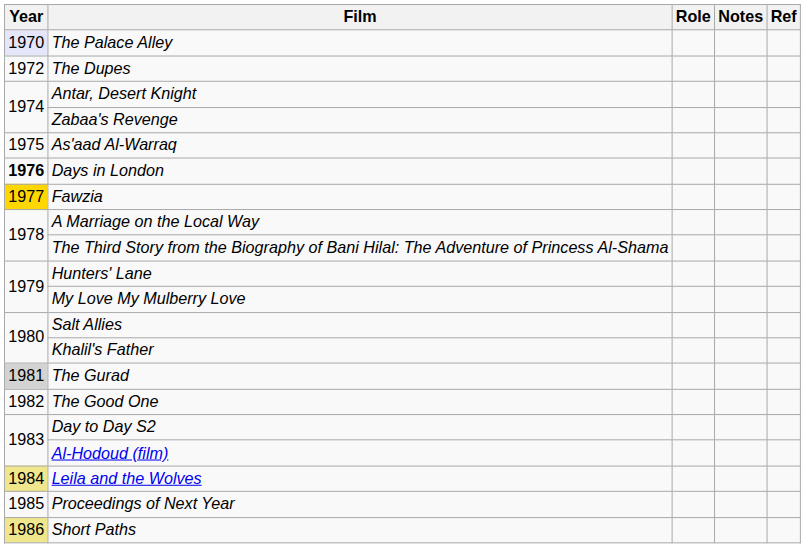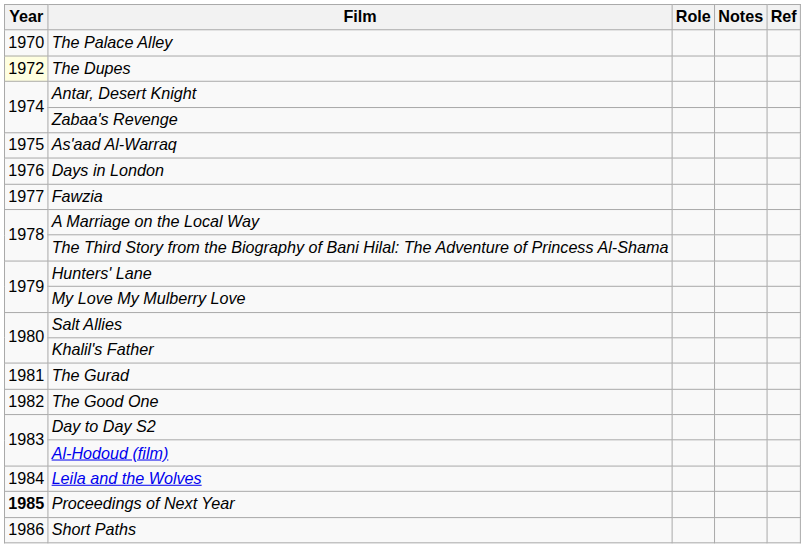(26, 42) lavender background -> (26, 42) no background
(26, 68) no background -> (26, 68) lightyellow background
(26, 171) bold -> (26, 171) normal
(26, 196) gold background -> (26, 196) no background
(26, 376) lightgrey background -> (26, 376) no background
(26, 478) khaki background -> (26, 478) no background
(26, 504) normal -> (26, 504) bold
(26, 529) khaki background -> (26, 529) no background
